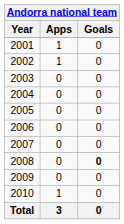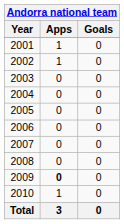(99, 161) bold -> (99, 161) normal
(59, 177) normal -> (59, 177) bold
